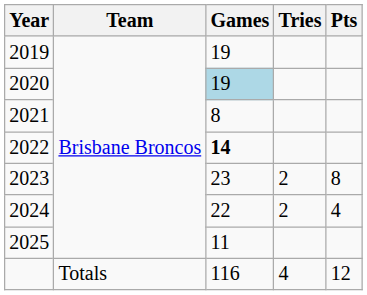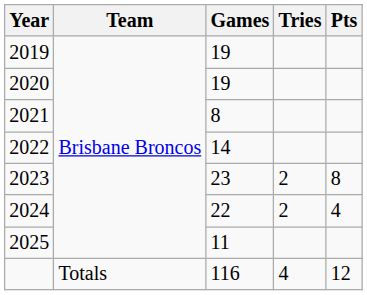(220, 83) lightblue background -> (220, 83) no background
(220, 147) bold -> (220, 147) normal
